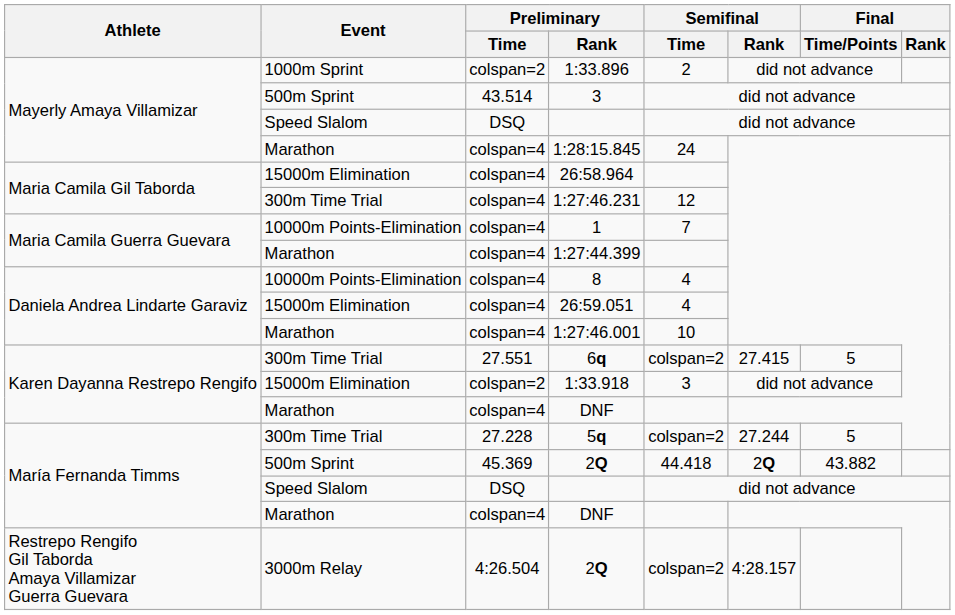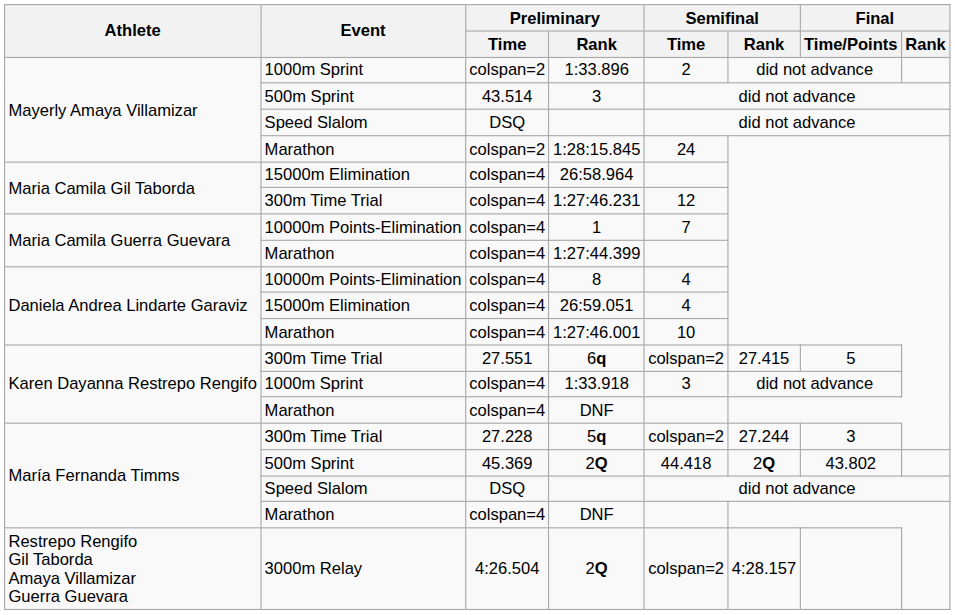(507, 149) colspan=4 -> (507, 149) colspan=2
(337, 384) 15000m Elimination -> (314, 384) 1000m Sprint
(507, 384) colspan=2 -> (507, 384) colspan=4
(851, 437) 5 -> (851, 437) 3
(851, 463) 43.882 -> (851, 463) 43.802
